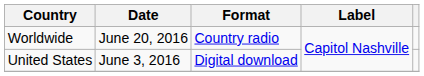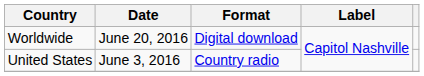(237, 37) Country radio -> (246, 37) Digital download
(246, 60) Digital download -> (237, 60) Country radio
